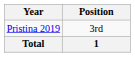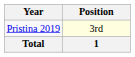(96, 28) no background -> (96, 28) lightyellow background
